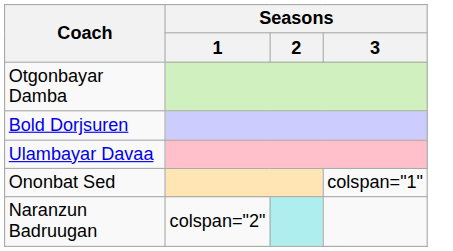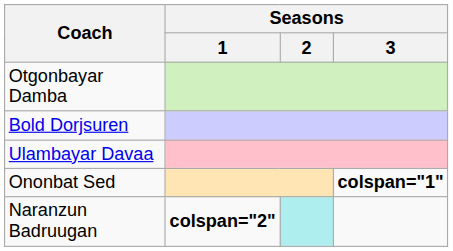(375, 182) normal -> (391, 182) bold
(217, 221) normal -> (223, 221) bold
